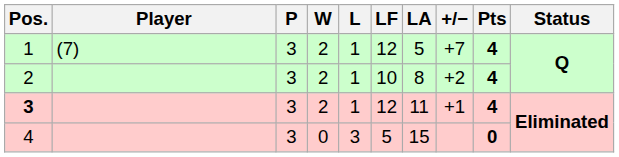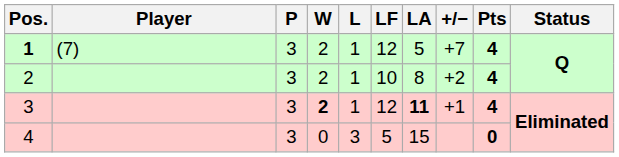(28, 48) normal -> (28, 48) bold
(28, 107) bold -> (28, 107) normal
(323, 107) normal -> (323, 107) bold
(419, 107) normal -> (419, 107) bold
